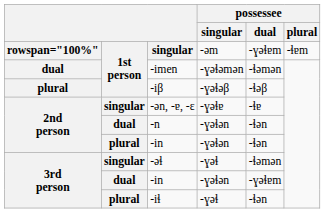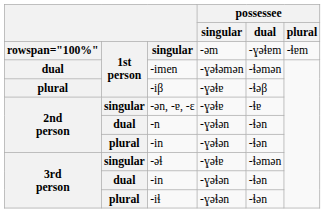(215, 87) -ɣəɬəβ -> (212, 87) -ɣəɬɐ
(209, 161) -ɣəɬ -> (212, 161) -ɣəɬɐ
(265, 180) -ɣəɬɐm -> (258, 180) -ɬən
(209, 198) -ɣəɬ -> (215, 198) -ɣəɬən
